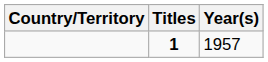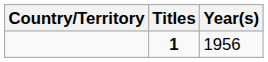(222, 44) 1957 -> (222, 44) 1956
